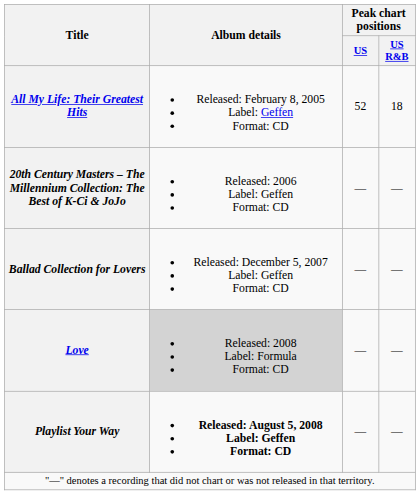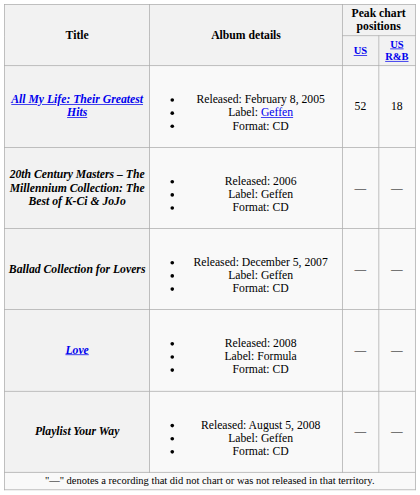(246, 357) lightgrey background -> (246, 357) no background
(246, 438) bold -> (246, 438) normal
